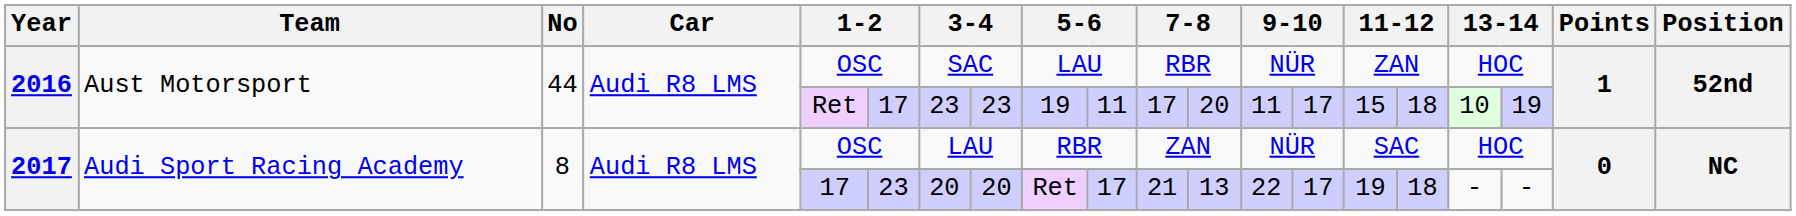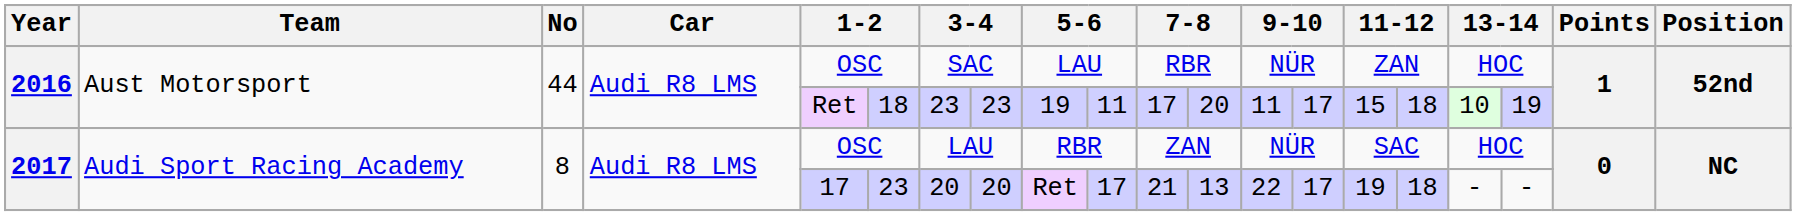(893, 108) 17 -> (893, 108) 18
